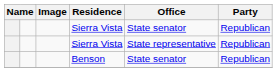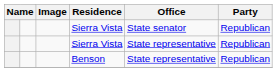(157, 59) State senator -> (171, 59) State representative
